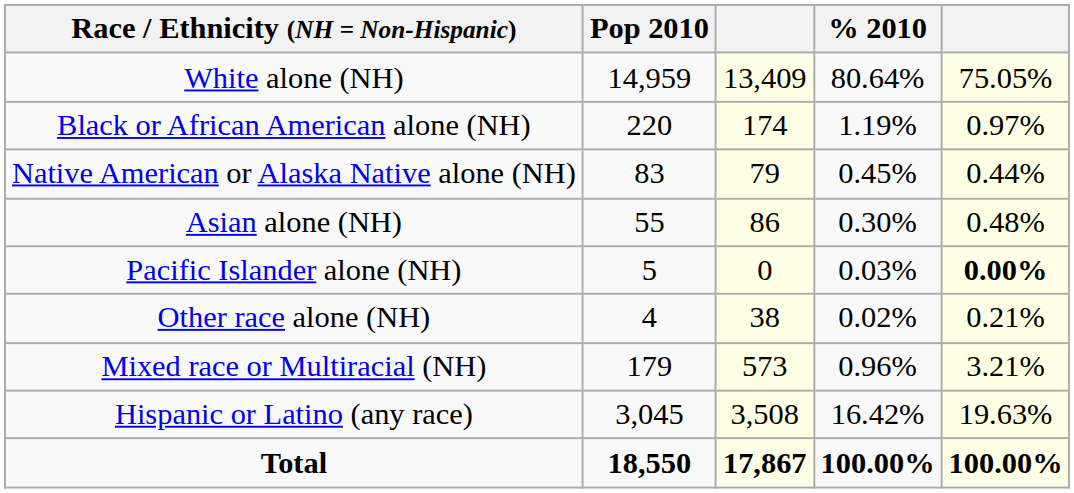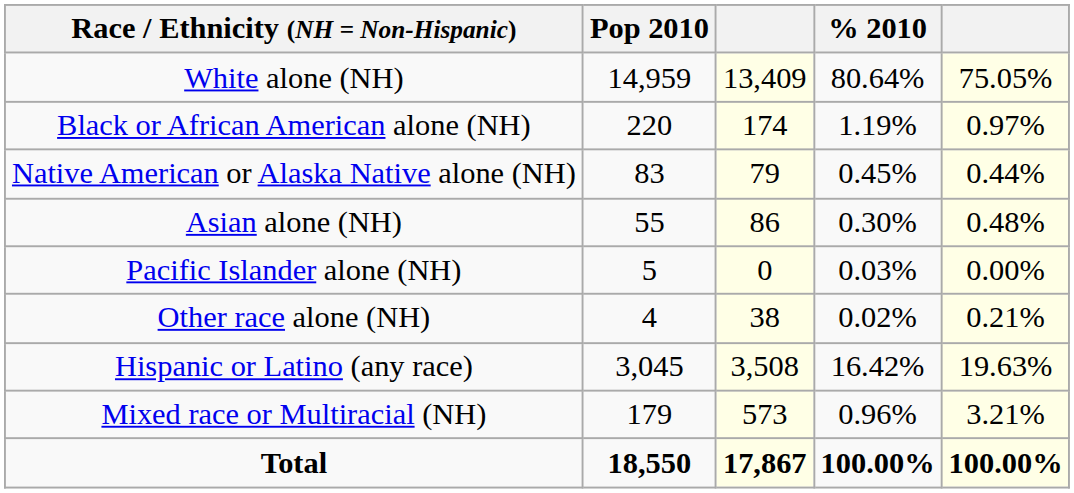(1006, 269) bold -> (1006, 269) normal
rows swapped: (294, 366) <-> (294, 414)
